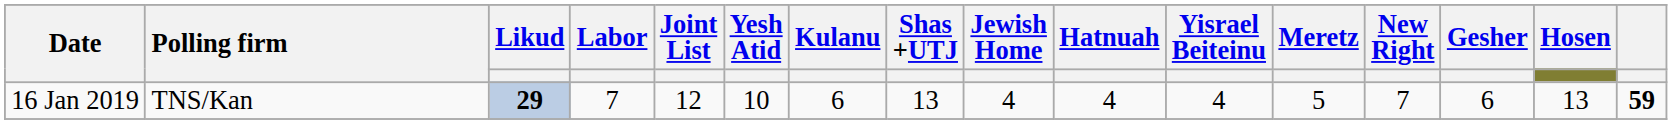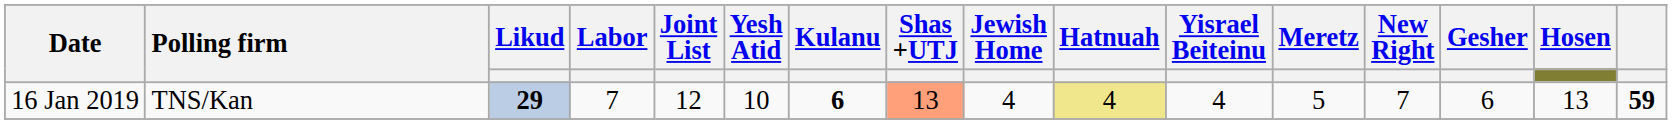(838, 101) normal -> (838, 101) bold
(925, 101) no background -> (925, 101) lightsalmon background
(1109, 101) no background -> (1109, 101) khaki background
